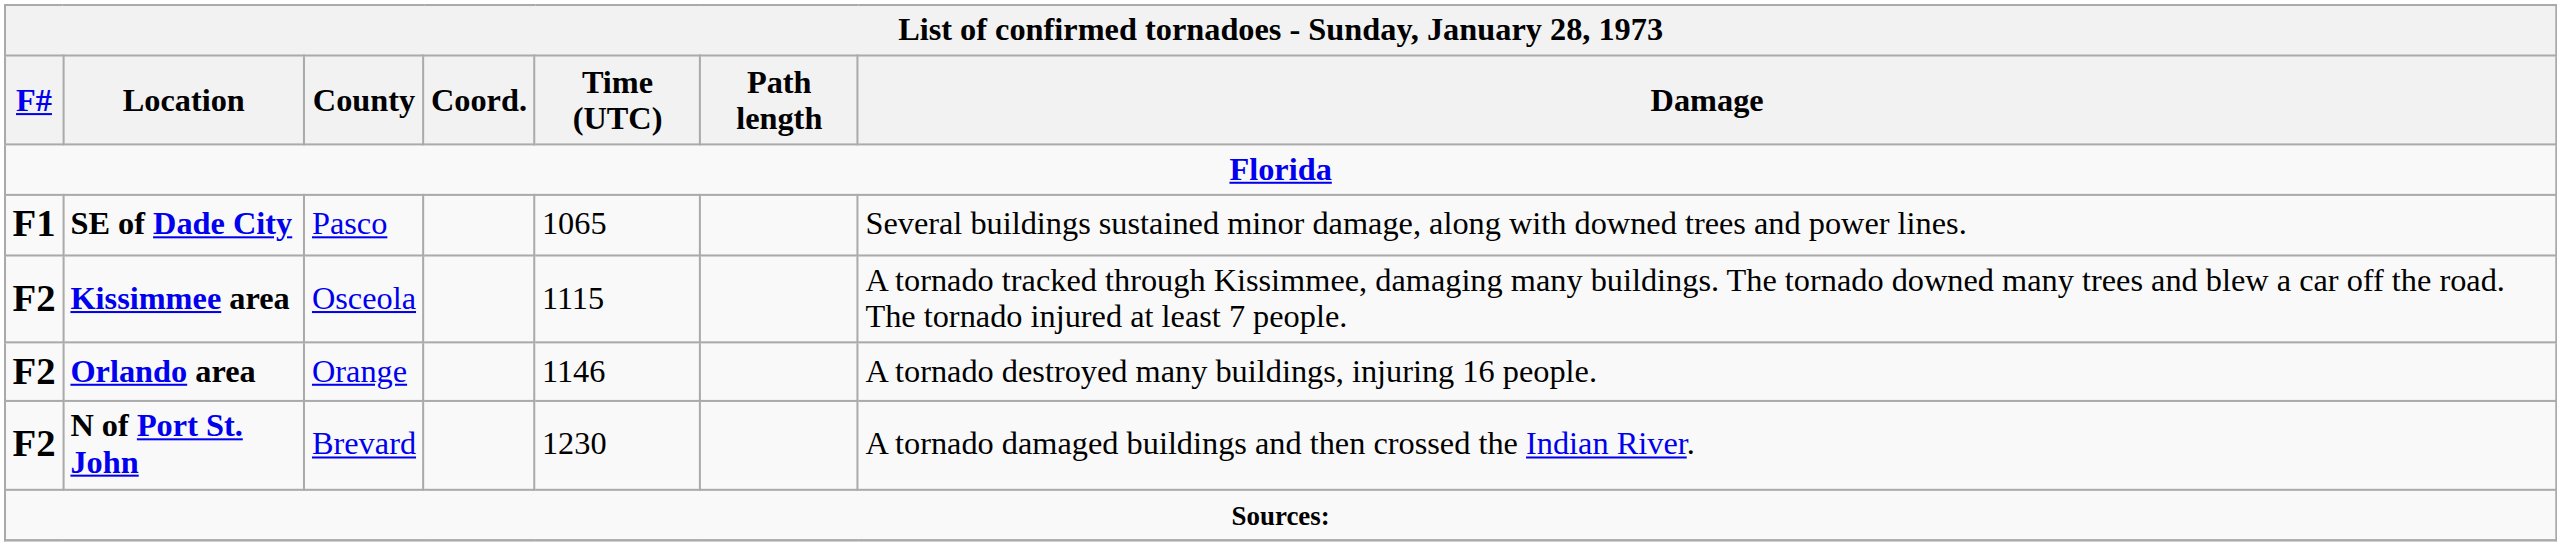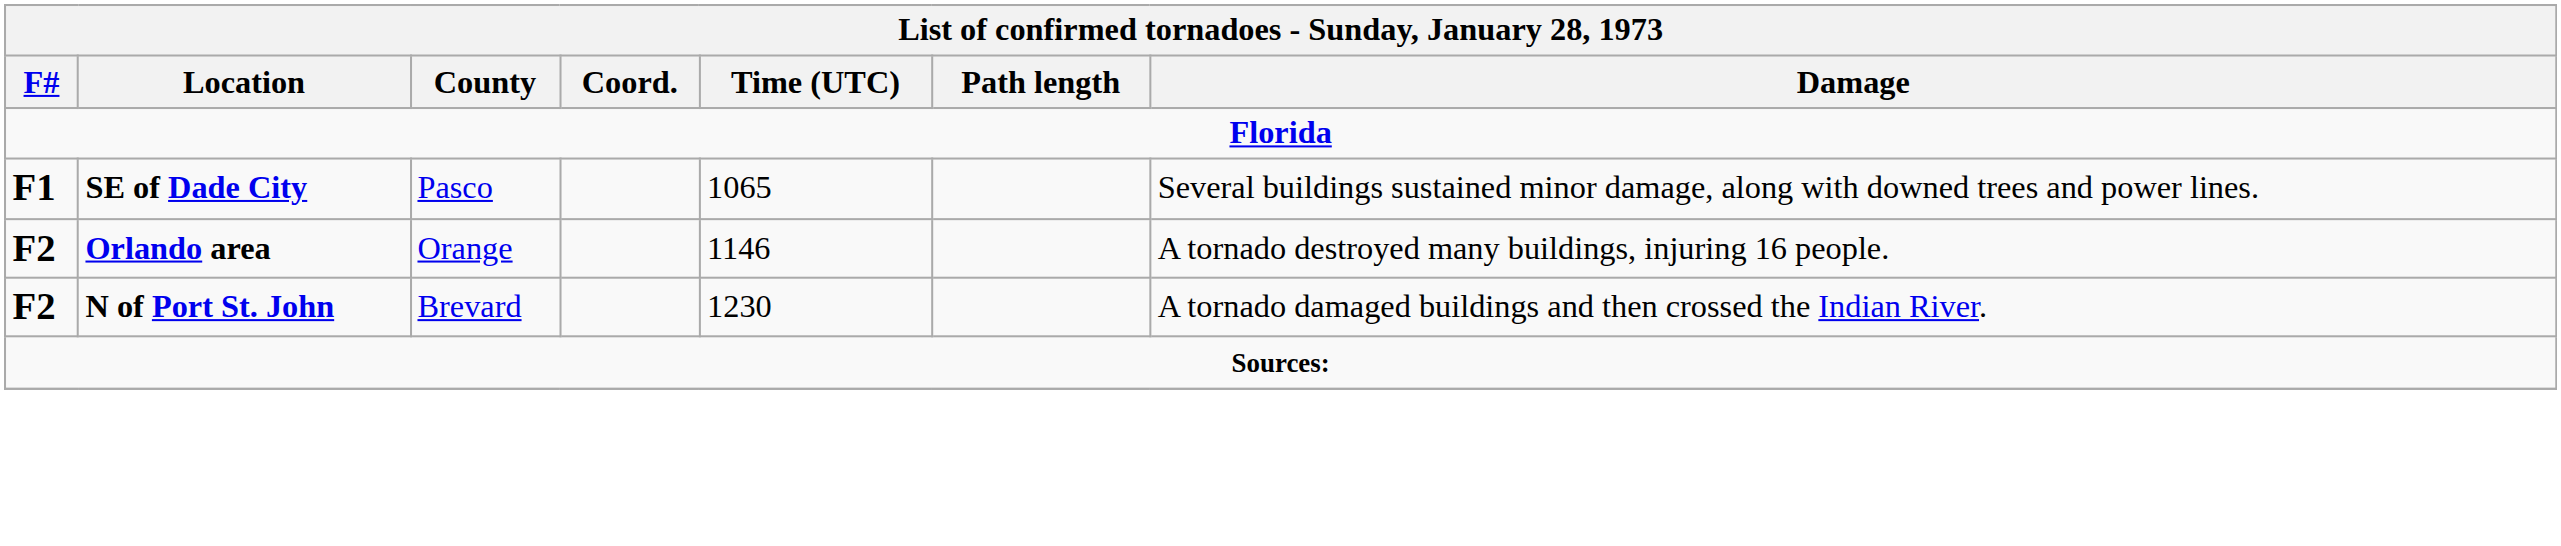- row: (180, 297)
